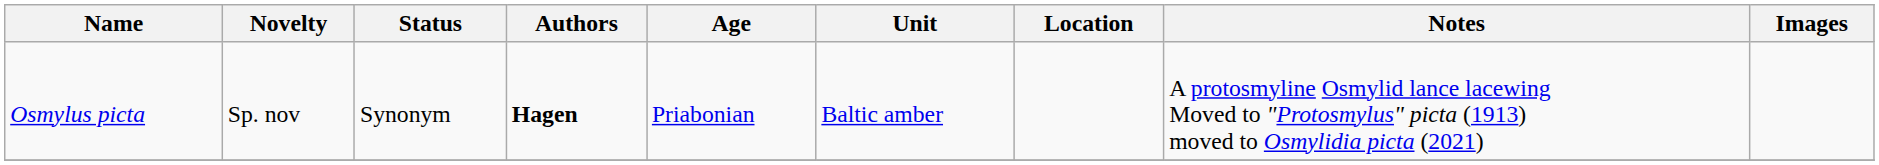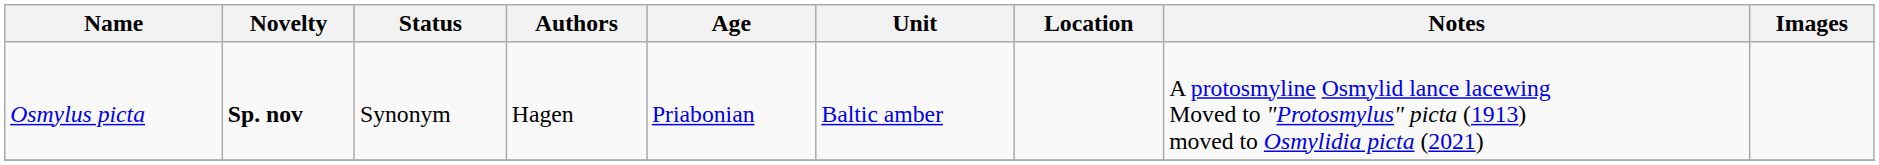(264, 114) normal -> (265, 114) bold
(545, 114) bold -> (543, 114) normal
